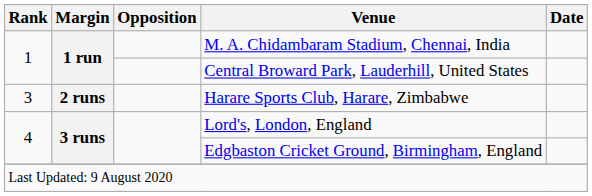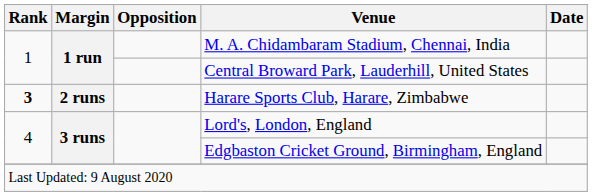(28, 97) normal -> (28, 97) bold
